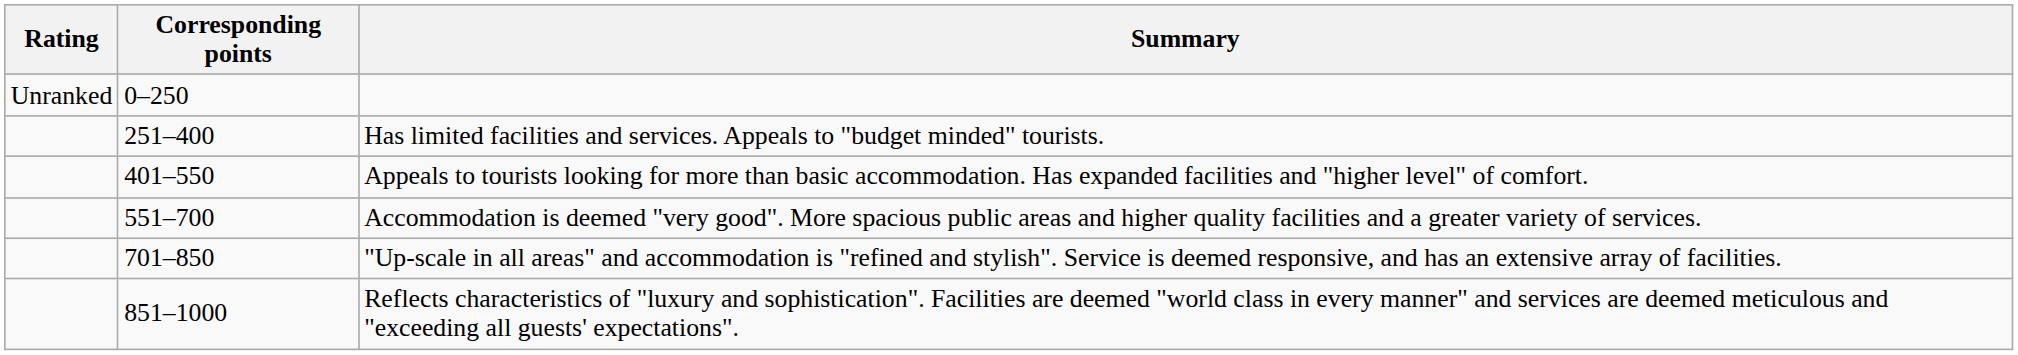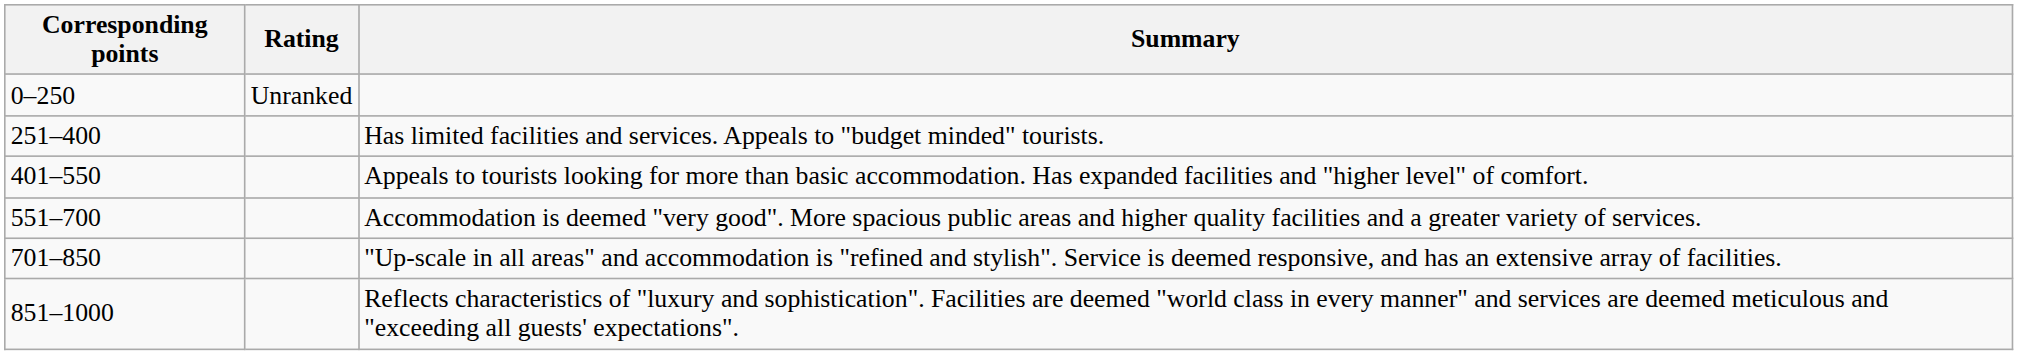columns swapped: (62, 39) <-> (238, 39)
